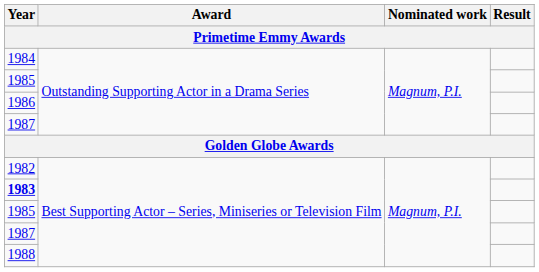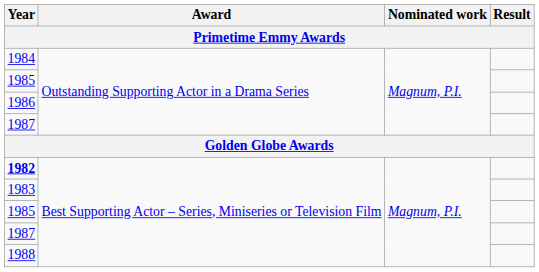(21, 168) normal -> (21, 168) bold
(21, 189) bold -> (21, 189) normal
